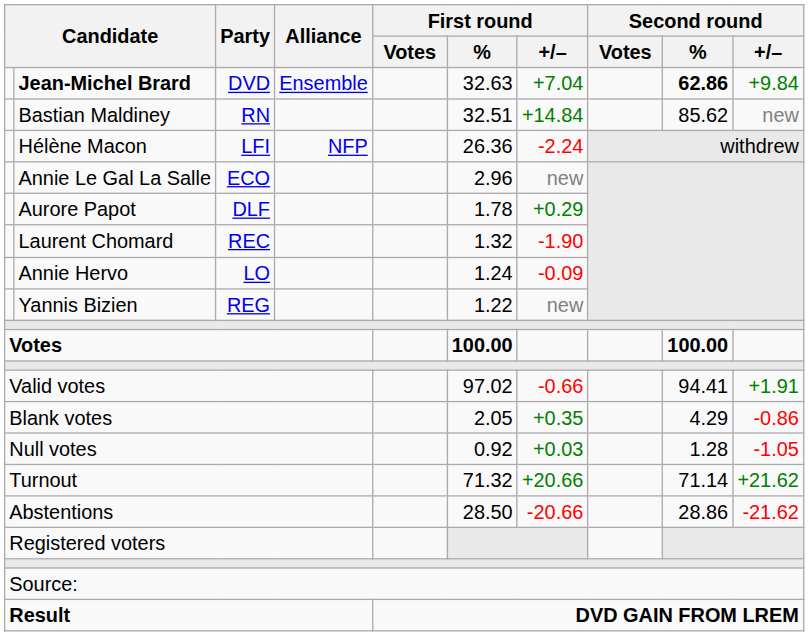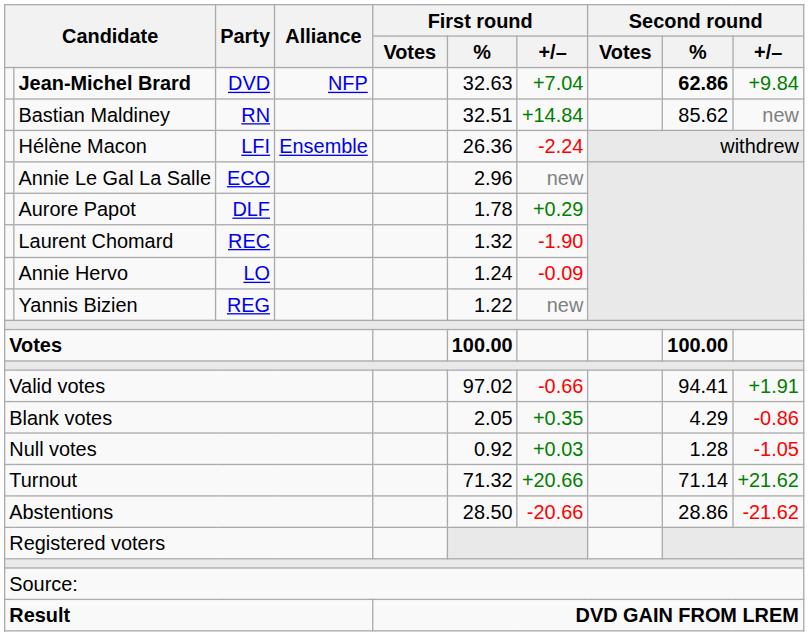(324, 84) Ensemble -> (348, 84) NFP
(348, 147) NFP -> (324, 147) Ensemble
